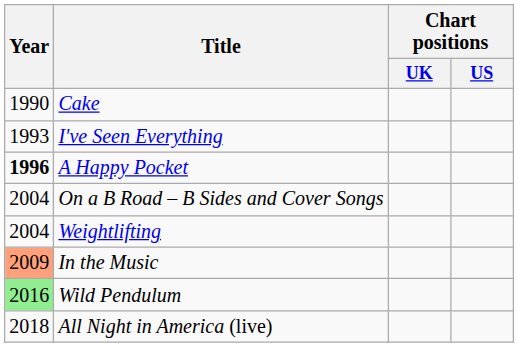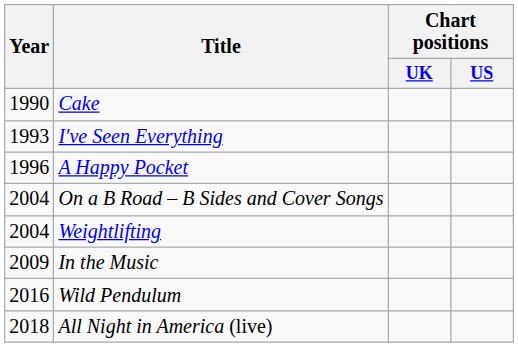(29, 167) bold -> (29, 167) normal
(29, 262) lightsalmon background -> (29, 262) no background
(29, 294) lightgreen background -> (29, 294) no background
